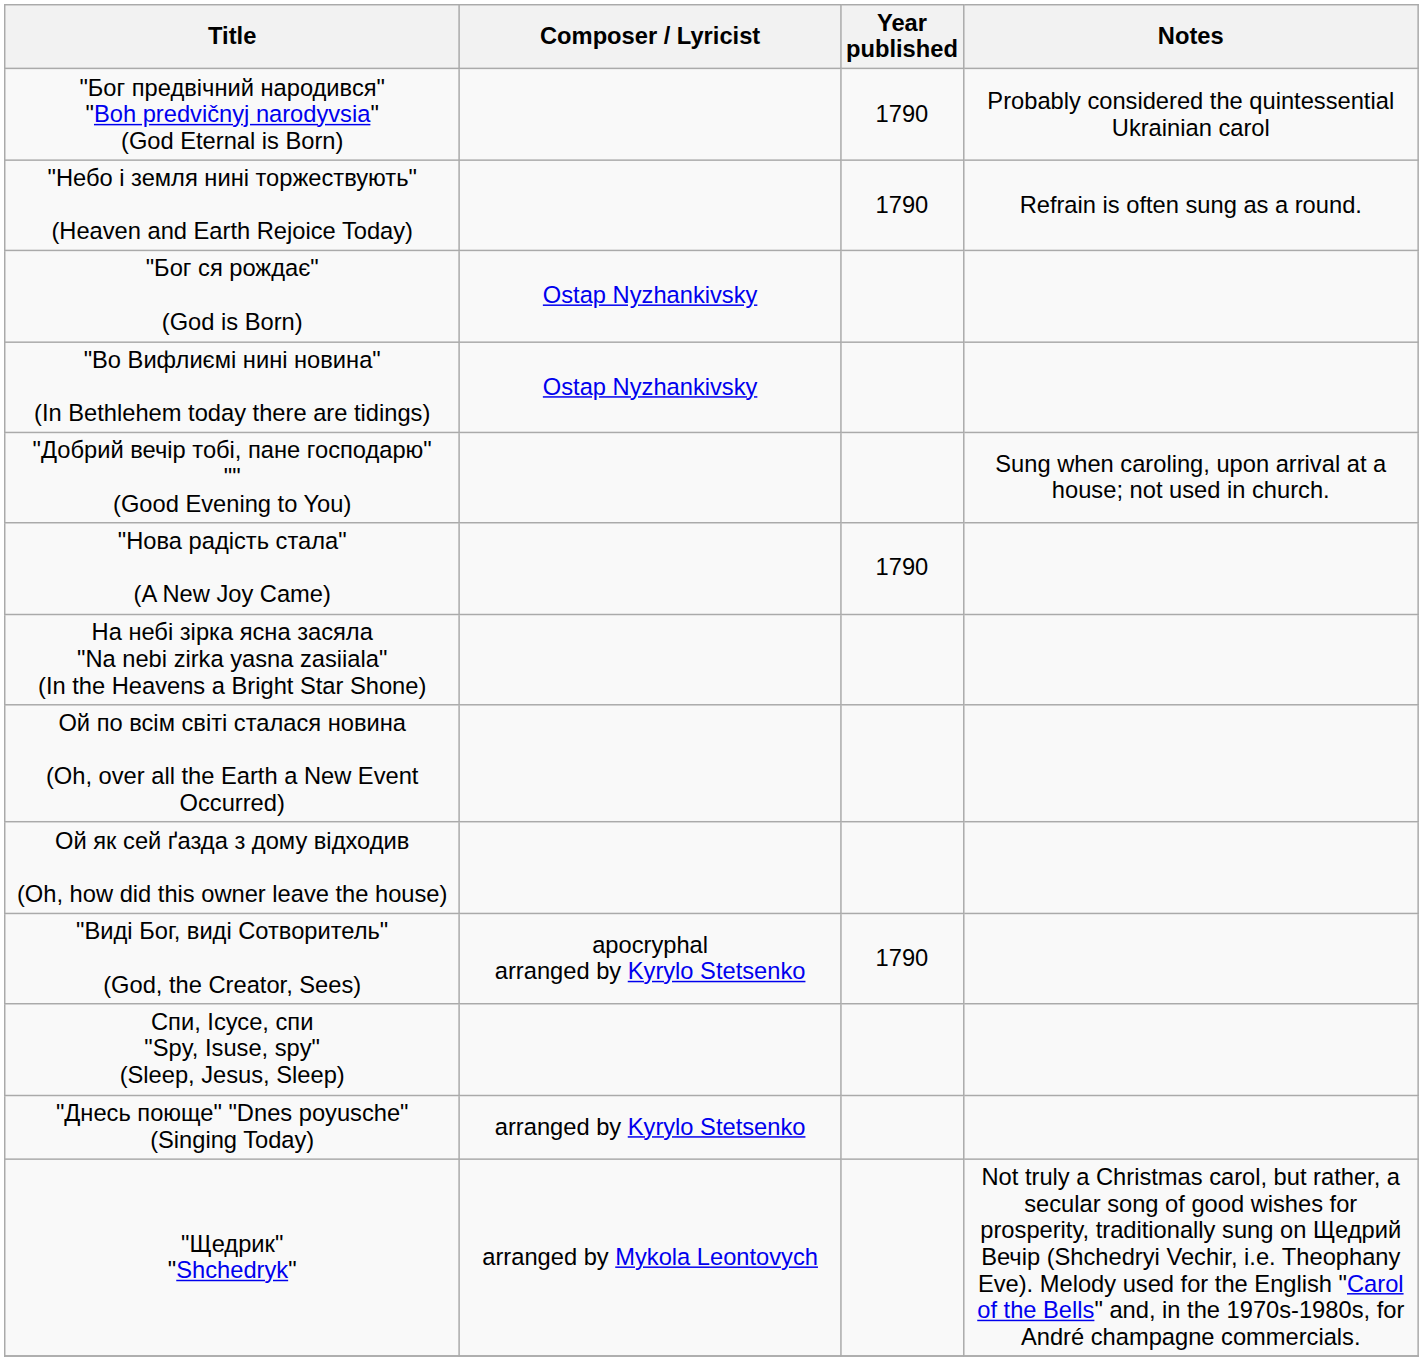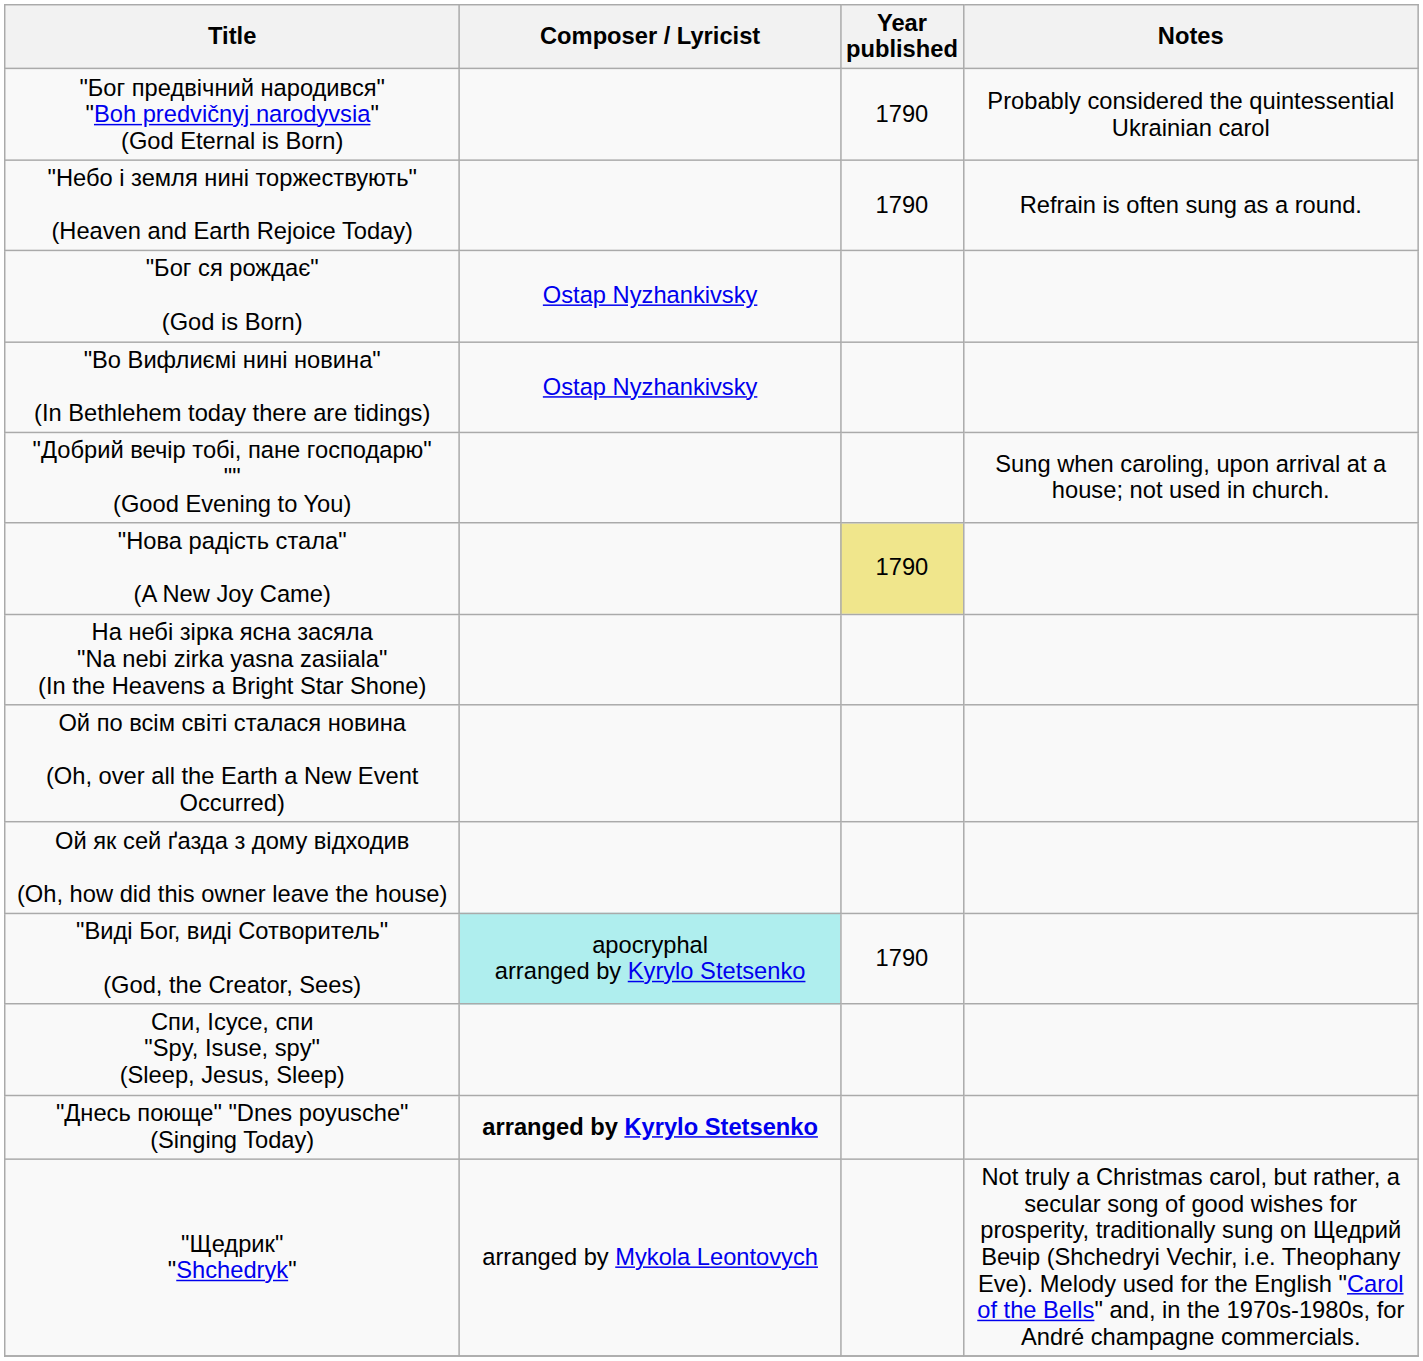(902, 568) no background -> (902, 568) khaki background
(650, 958) no background -> (650, 958) paleturquoise background
(650, 1126) normal -> (650, 1126) bold
